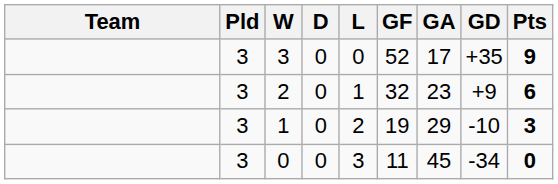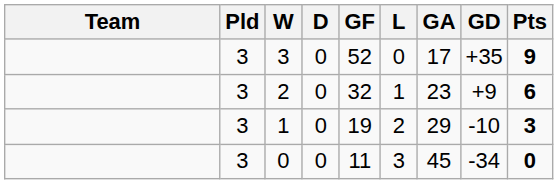columns swapped: (358, 21) <-> (397, 21)
